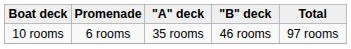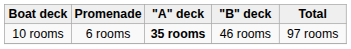(178, 33) normal -> (178, 33) bold
